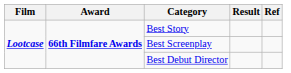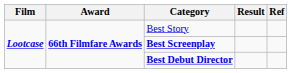(179, 44) normal -> (181, 44) bold
(187, 60) normal -> (190, 60) bold
